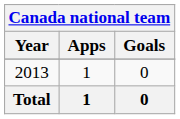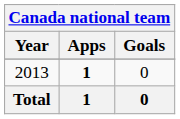(87, 72) normal -> (87, 72) bold
